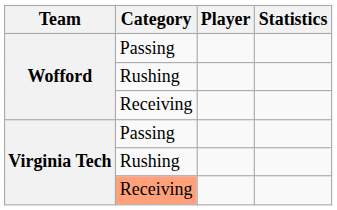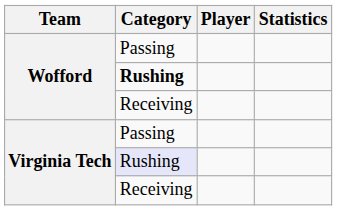(150, 76) normal -> (152, 76) bold
(150, 161) no background -> (150, 161) lavender background
(156, 190) lightsalmon background -> (156, 190) no background
